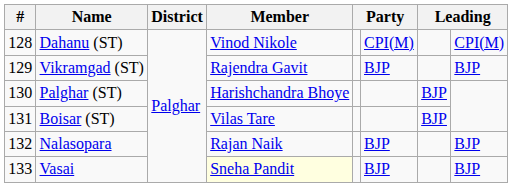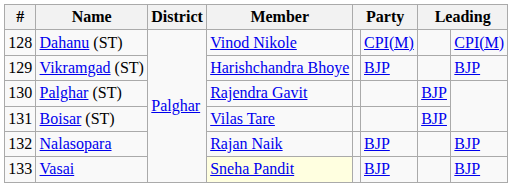(259, 67) Rajendra Gavit -> (280, 67) Harishchandra Bhoye
(280, 93) Harishchandra Bhoye -> (259, 93) Rajendra Gavit
